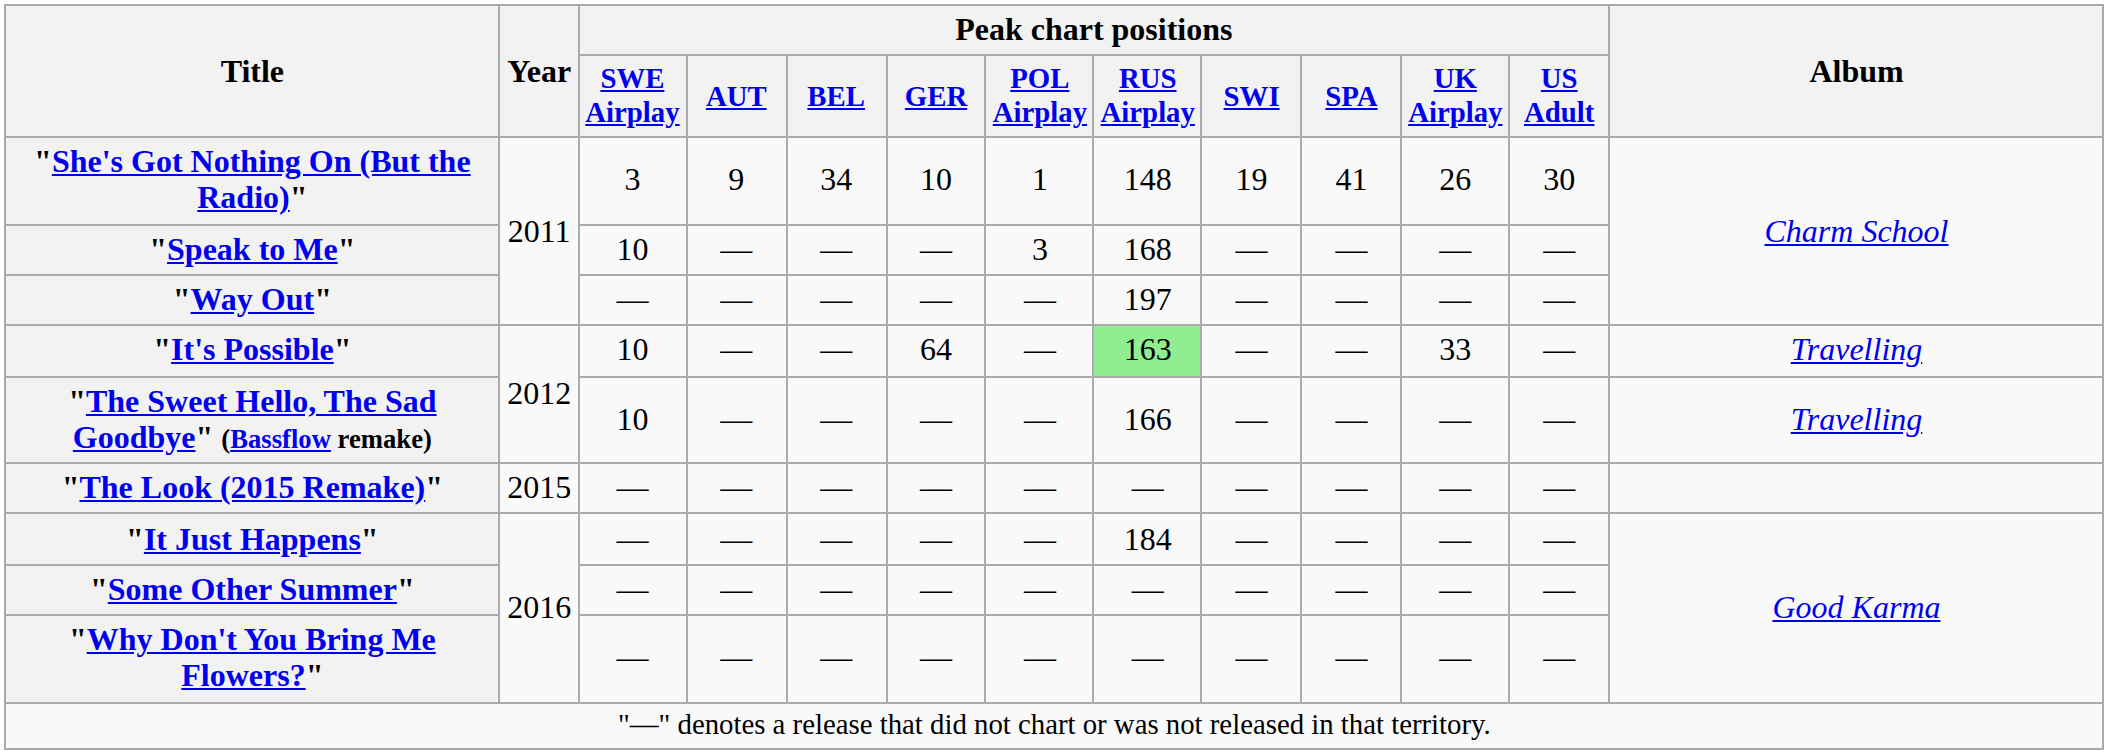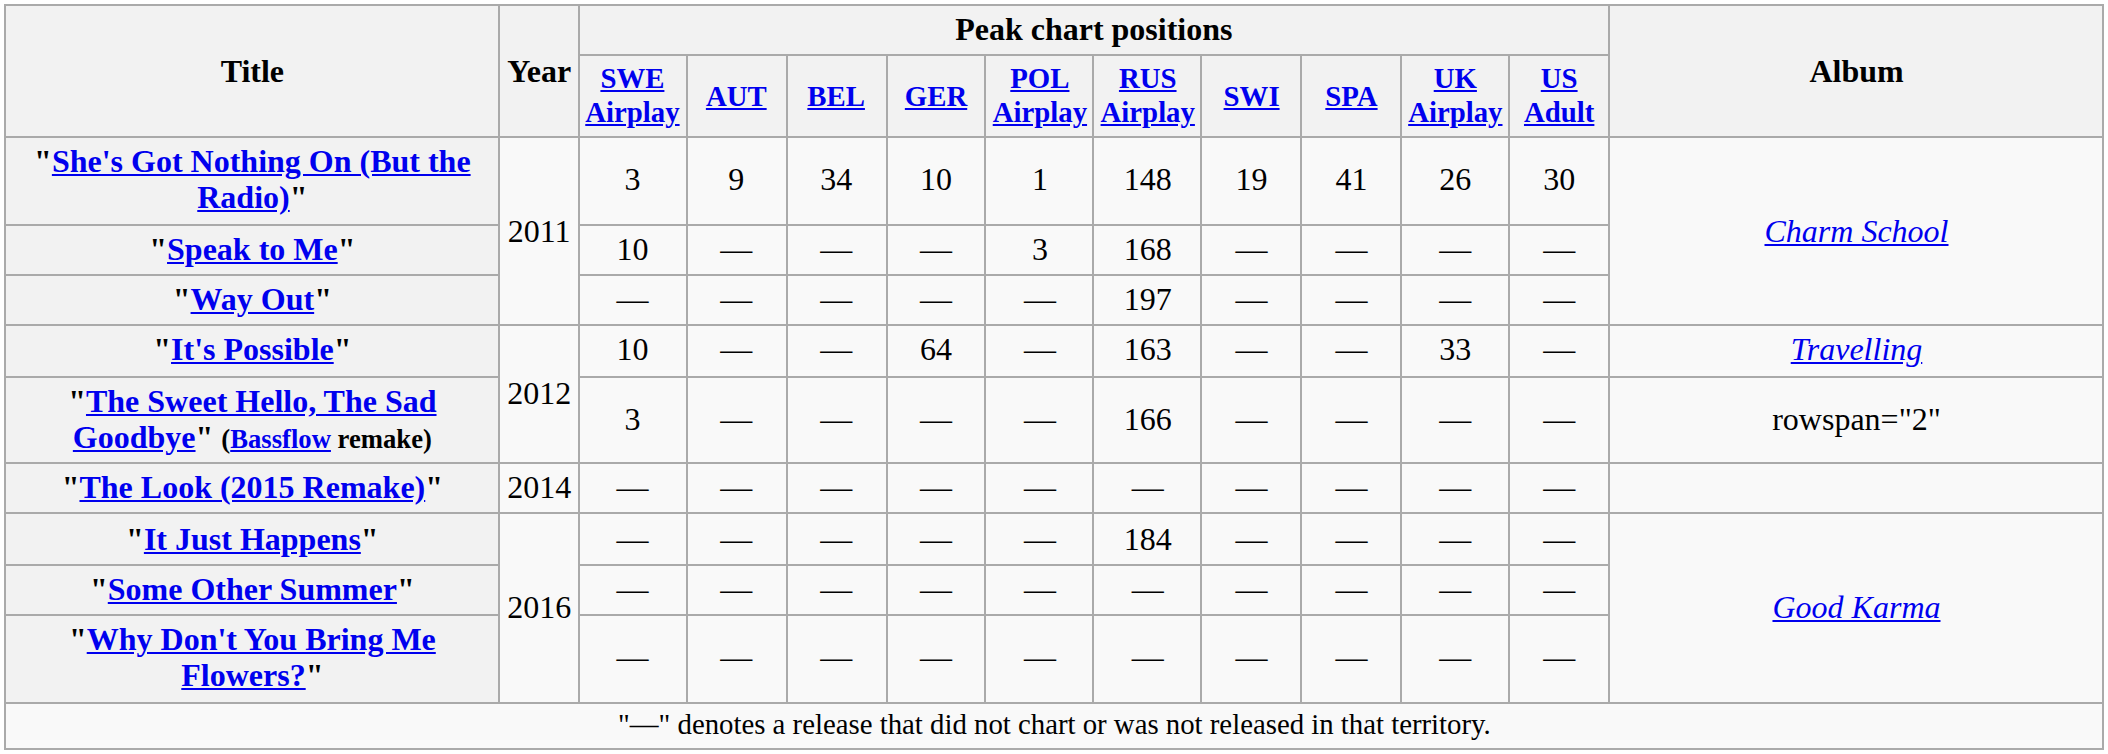(1148, 350) lightgreen background -> (1148, 350) no background
(632, 419) 10 -> (632, 419) 3
(1856, 419) Travelling -> (1856, 419) rowspan="2"
(539, 487) 2015 -> (539, 487) 2014
